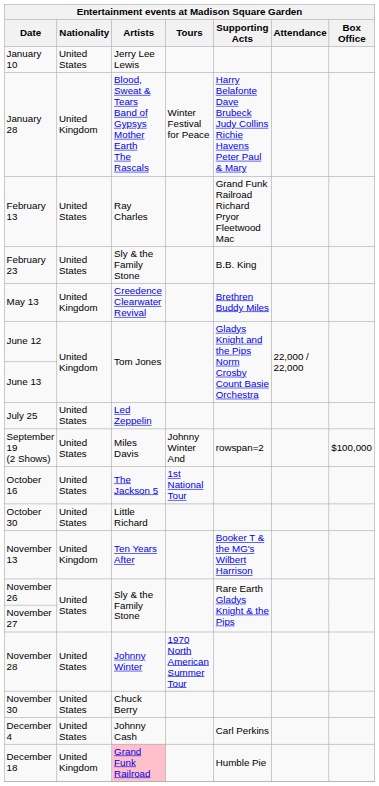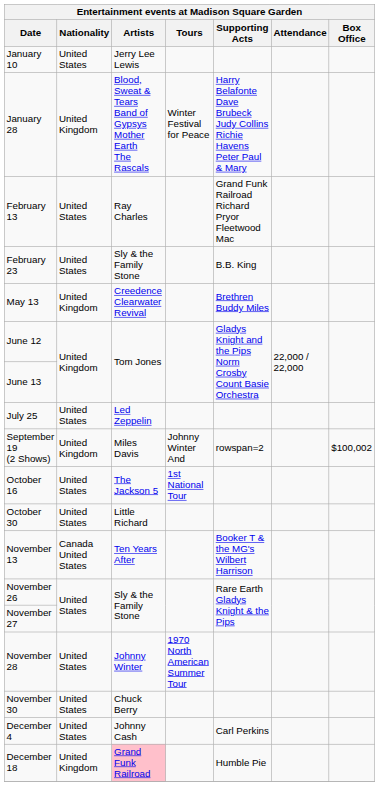(73, 448) United States -> (78, 448) United Kingdom
(352, 448) $100,000 -> (352, 448) $100,002
(78, 554) United Kingdom -> (76, 554) Canada United States
